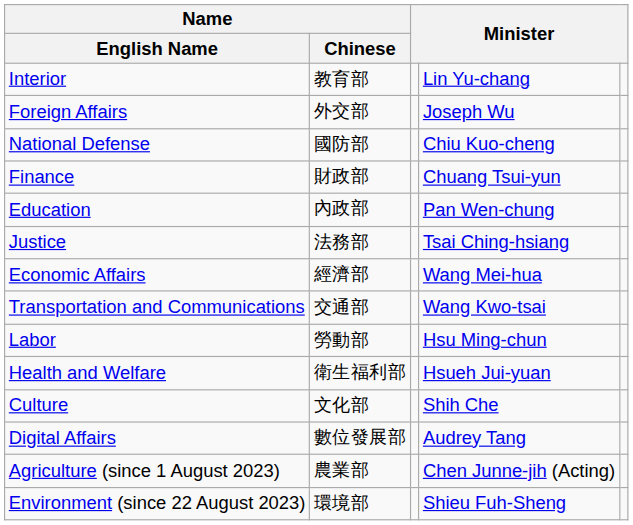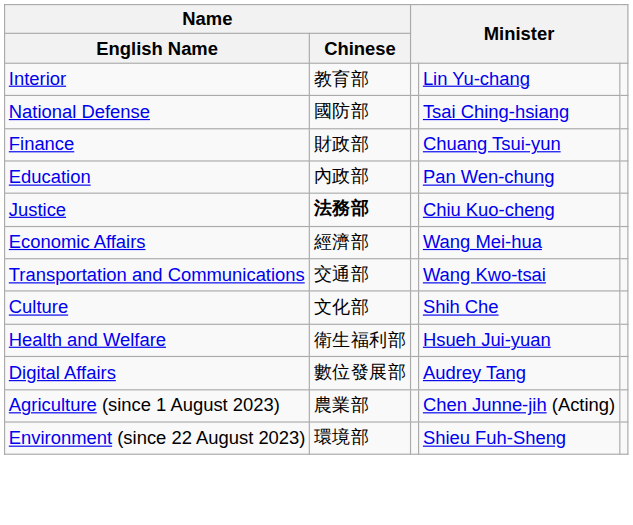- row: (68, 111)
(489, 144) Chiu Kuo-cheng -> (496, 111) Tsai Ching-hsiang
(342, 241) normal -> (342, 209) bold
(496, 242) Tsai Ching-hsiang -> (489, 209) Chiu Kuo-cheng
- row: (32, 340)
rows swapped: (87, 372) <-> (38, 405)
